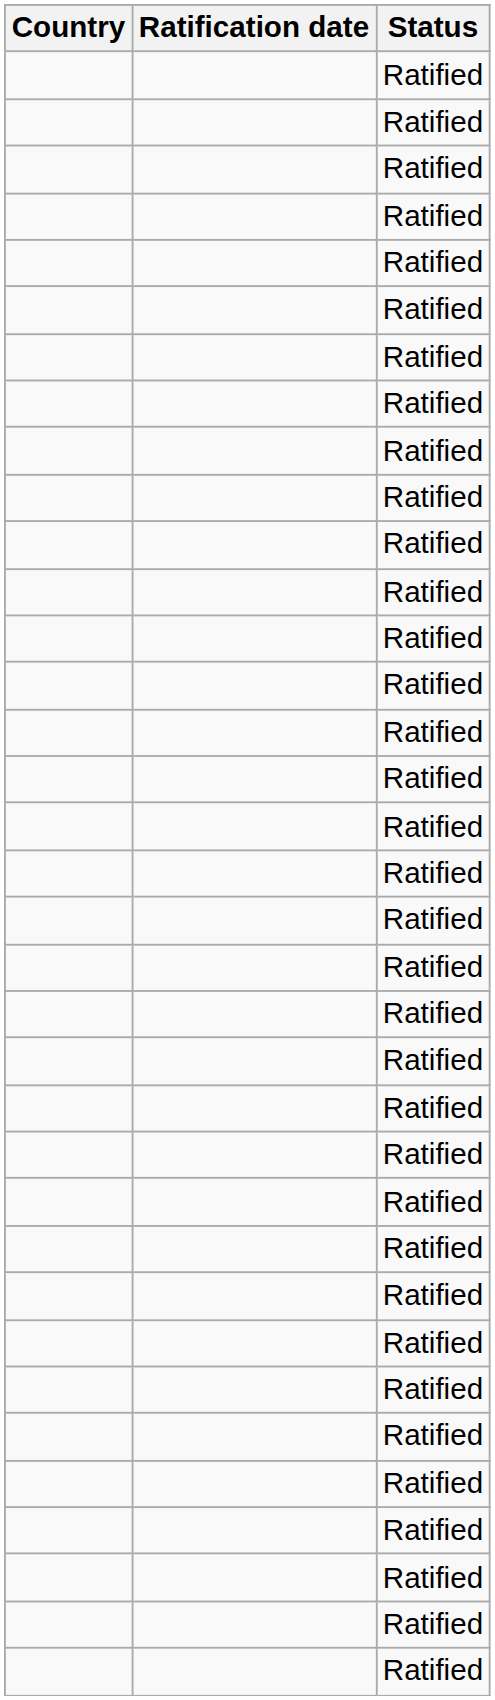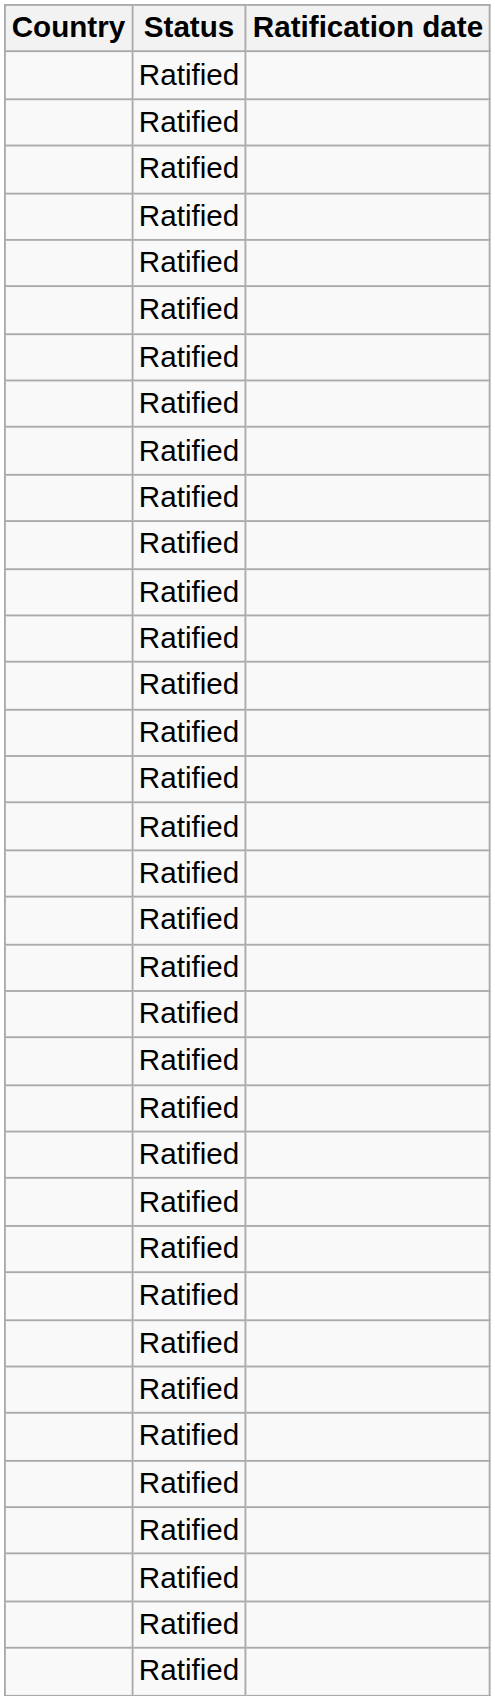columns swapped: (254, 27) <-> (433, 27)
